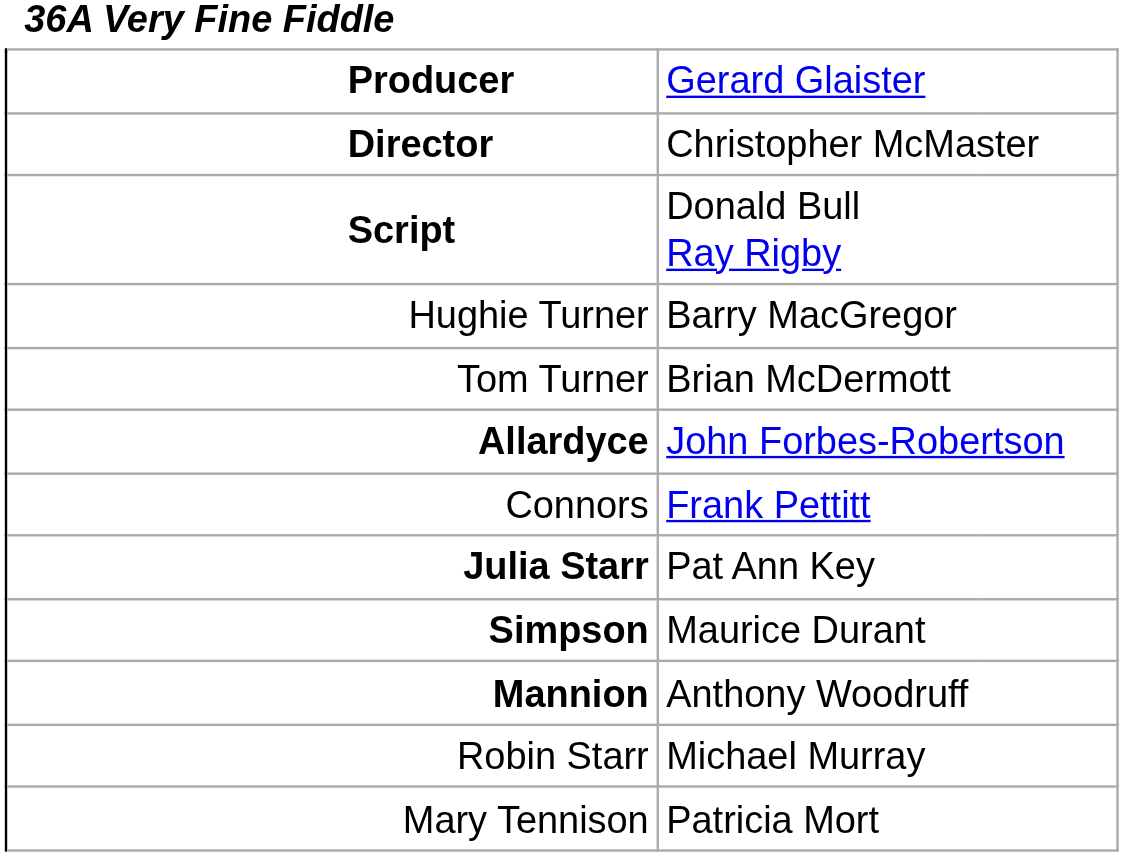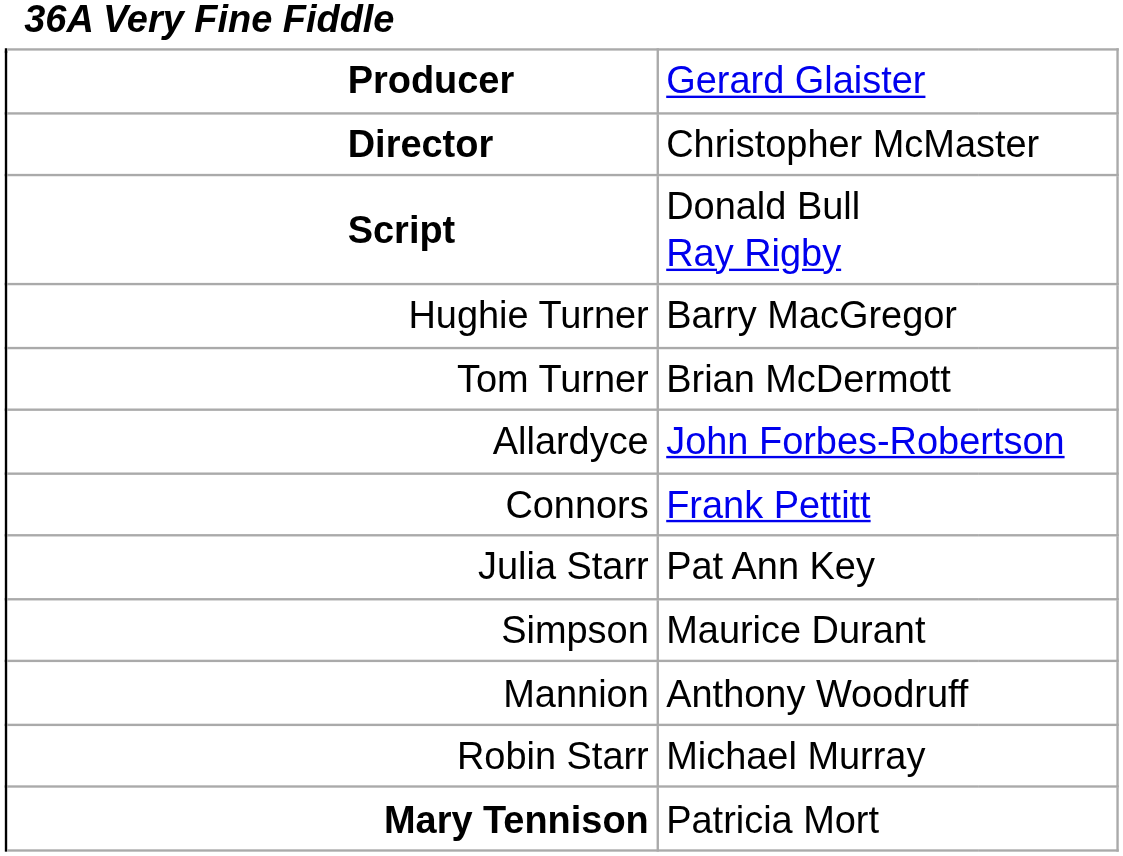(563, 441) bold -> (571, 441) normal
(556, 567) bold -> (563, 567) normal
(569, 630) bold -> (575, 630) normal
(571, 693) bold -> (576, 693) normal
(526, 819) normal -> (516, 819) bold
